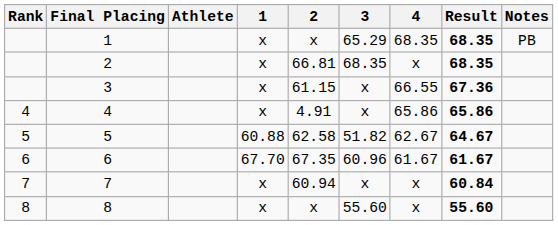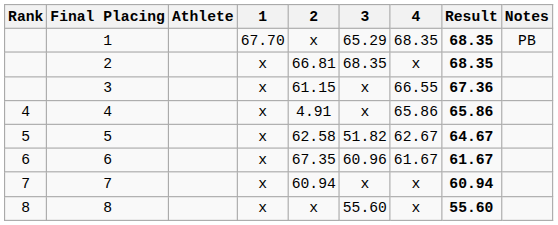(263, 40) x -> (263, 40) 67.70
(263, 136) 60.88 -> (263, 136) x
(263, 160) 67.70 -> (263, 160) x
(471, 184) 60.84 -> (471, 184) 60.94
